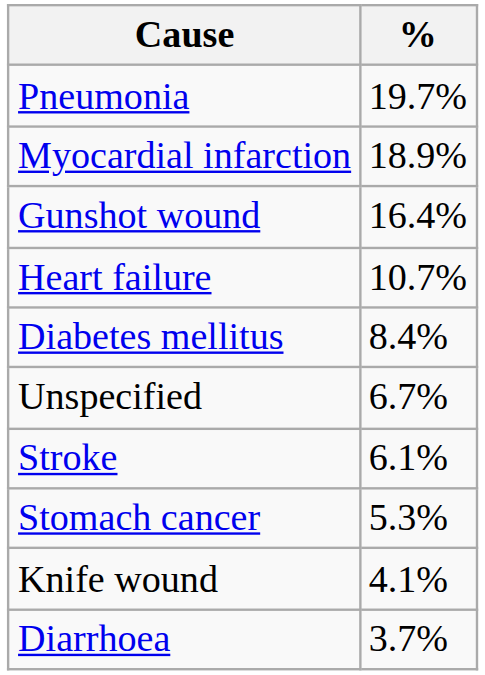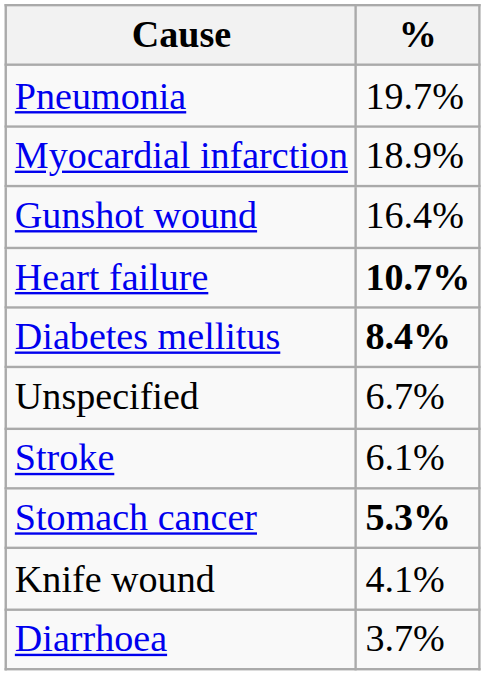(418, 276) normal -> (418, 276) bold
(408, 336) normal -> (408, 336) bold
(408, 517) normal -> (408, 517) bold
